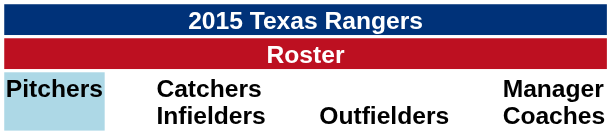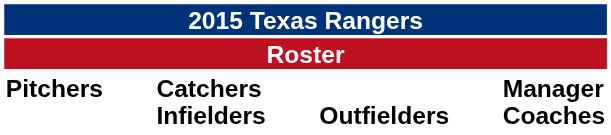(54, 88) lightblue background -> (54, 88) no background
